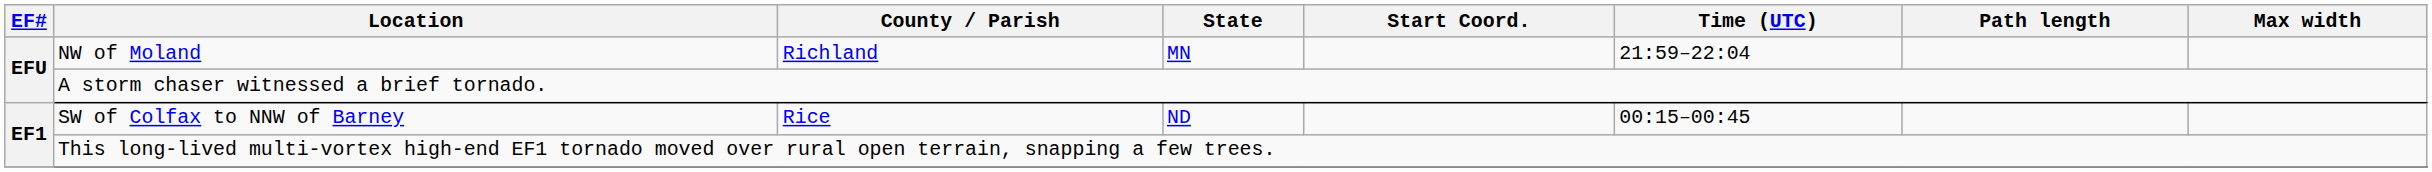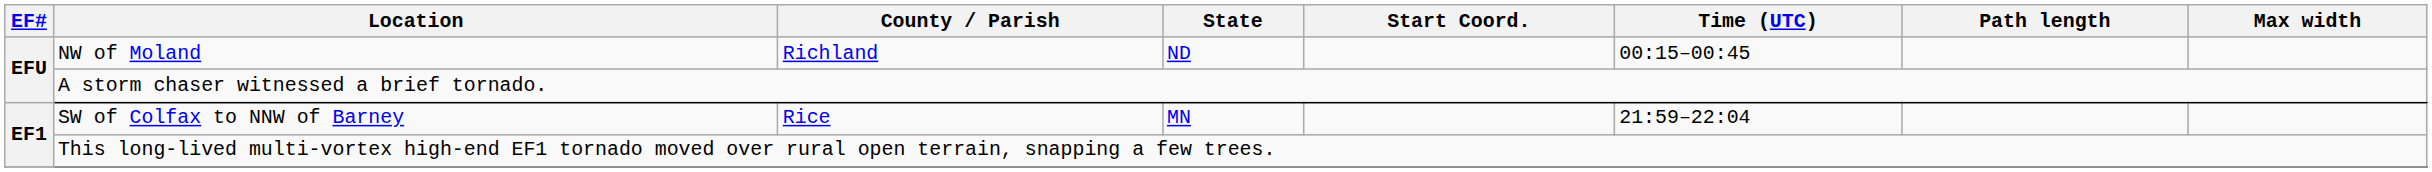(1179, 53) MN -> (1179, 53) ND
(1685, 53) 21:59–22:04 -> (1685, 53) 00:15–00:45
(1179, 118) ND -> (1179, 118) MN
(1685, 118) 00:15–00:45 -> (1685, 118) 21:59–22:04
